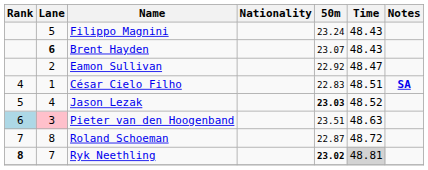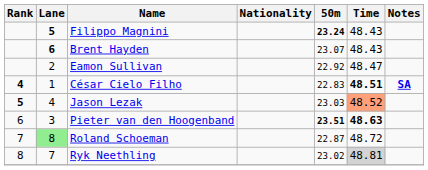(52, 31) normal -> (52, 31) bold
(331, 32) normal -> (331, 31) bold
(20, 85) normal -> (20, 85) bold
(366, 85) normal -> (366, 85) bold
(20, 102) normal -> (20, 102) bold
(331, 102) bold -> (331, 103) normal
(366, 102) no background -> (366, 102) lightsalmon background
(20, 120) lightblue background -> (20, 120) no background
(52, 120) pink background -> (52, 120) no background
(331, 121) normal -> (331, 120) bold
(366, 120) normal -> (366, 120) bold
(52, 138) no background -> (52, 138) lightgreen background
(20, 156) bold -> (20, 156) normal
(331, 156) bold -> (331, 157) normal
